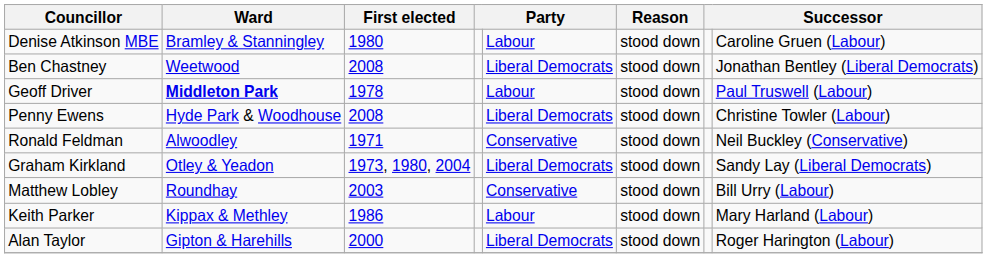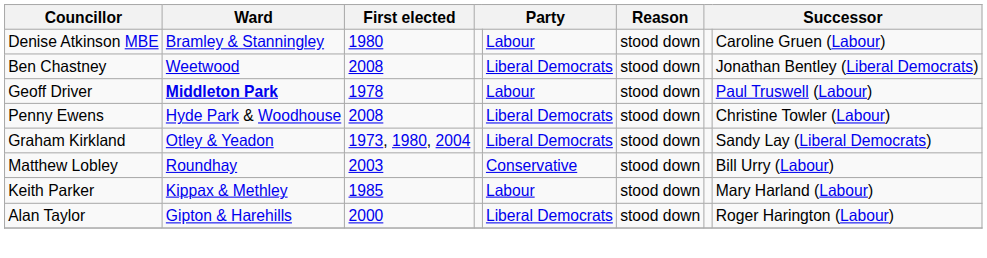- row: (66, 141)
(366, 215) 1986 -> (366, 191) 1985
